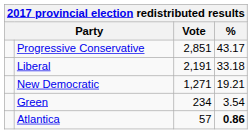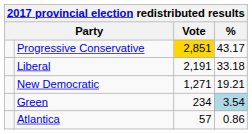(198, 48) no background -> (198, 48) gold background
(234, 102) no background -> (234, 102) lightblue background
(234, 119) bold -> (234, 119) normal
